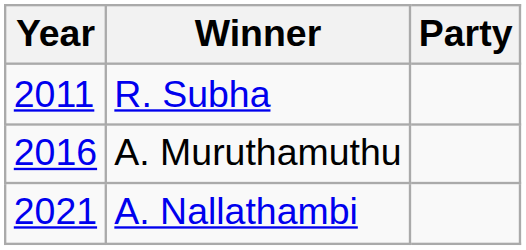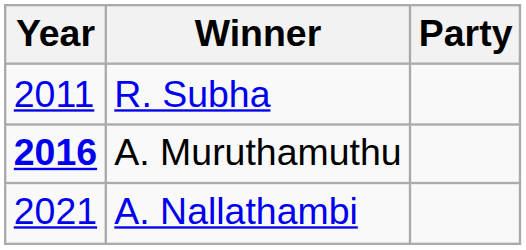(55, 152) normal -> (55, 152) bold
